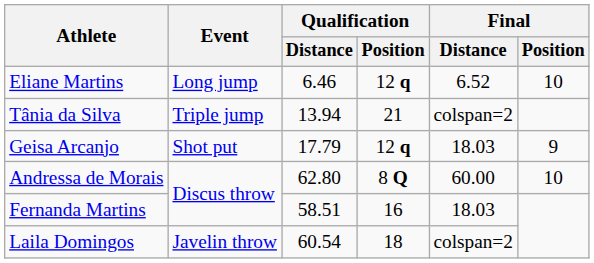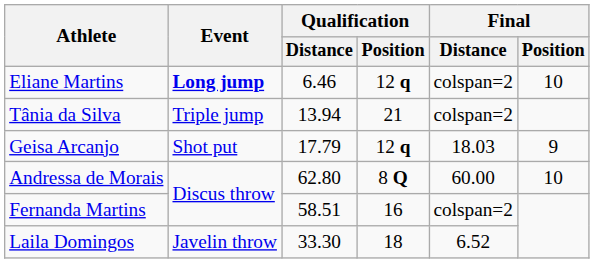(215, 82) normal -> (218, 82) bold
(473, 82) 6.52 -> (473, 82) colspan=2
(473, 210) 18.03 -> (473, 210) colspan=2
(319, 241) 60.54 -> (319, 241) 33.30
(473, 241) colspan=2 -> (473, 241) 6.52
